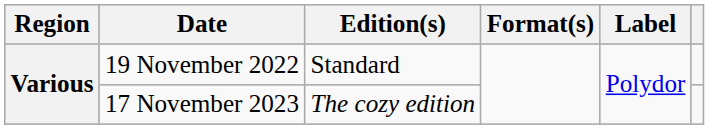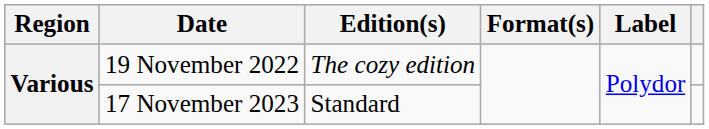(355, 64) Standard -> (393, 64) The cozy edition
(393, 104) The cozy edition -> (355, 104) Standard
